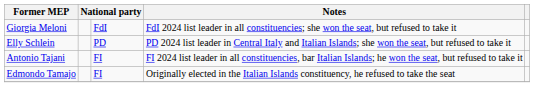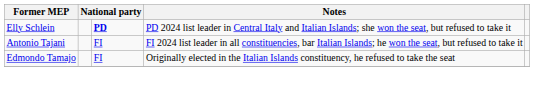- row: (37, 27)
(100, 43) normal -> (100, 27) bold
